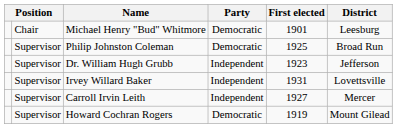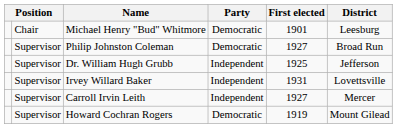(297, 47) 1925 -> (297, 47) 1927
(297, 64) 1923 -> (297, 64) 1925
